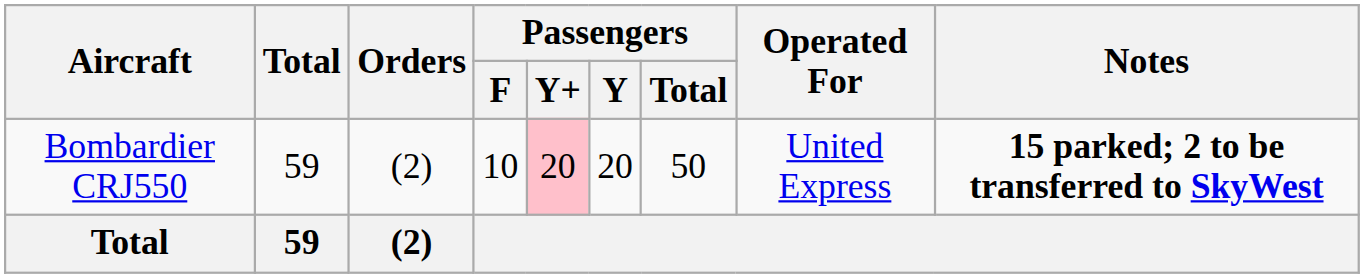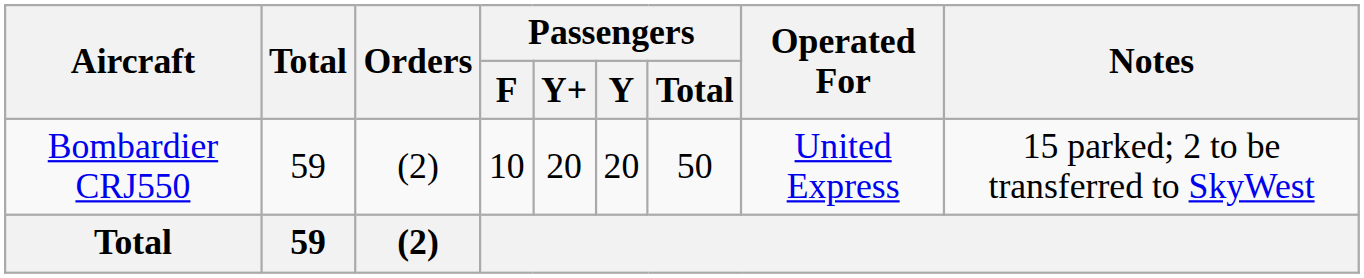(558, 166) pink background -> (564, 166) no background
(1146, 166) bold -> (1152, 166) normal
